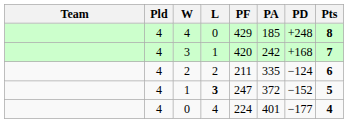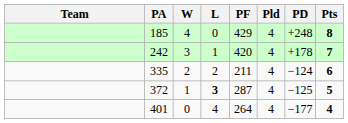columns swapped: (159, 14) <-> (271, 14)
(300, 52) +168 -> (300, 52) +178
(243, 90) 247 -> (243, 90) 287
(300, 90) −152 -> (300, 90) −125
(243, 109) 224 -> (243, 109) 264
